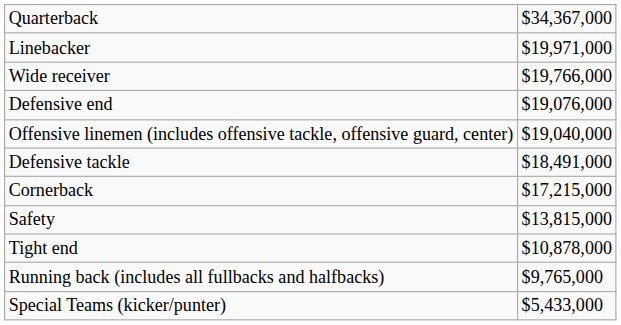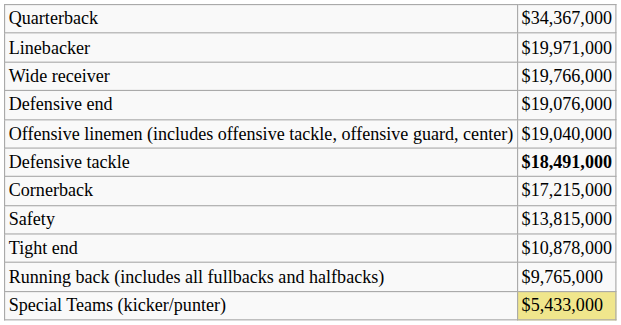(567, 162) normal -> (567, 162) bold
(562, 305) no background -> (562, 305) khaki background
